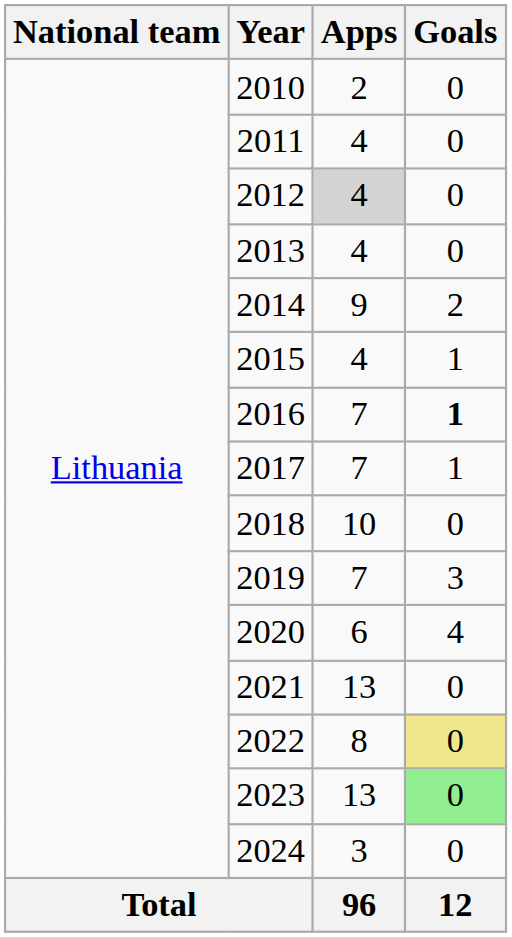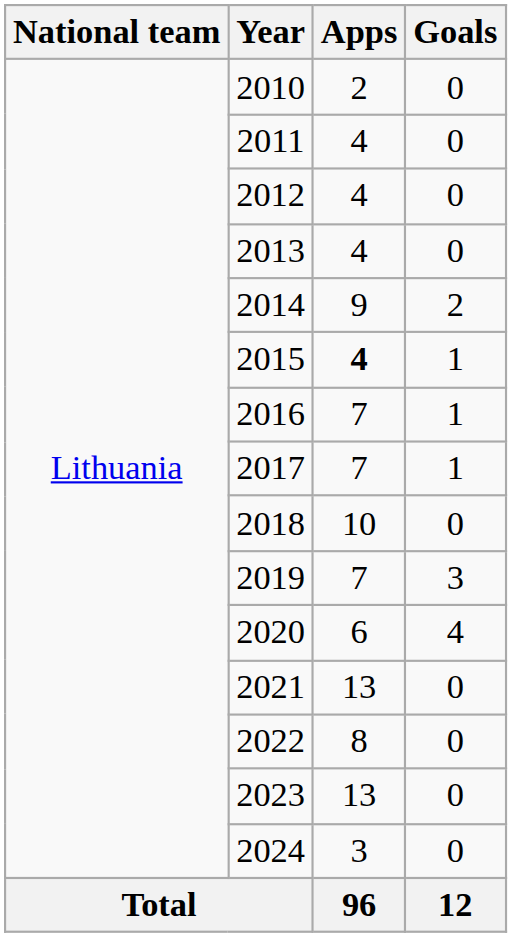(359, 195) lightgrey background -> (359, 195) no background
(359, 359) normal -> (359, 359) bold
(455, 413) bold -> (455, 413) normal
(455, 741) khaki background -> (455, 741) no background
(455, 795) lightgreen background -> (455, 795) no background
